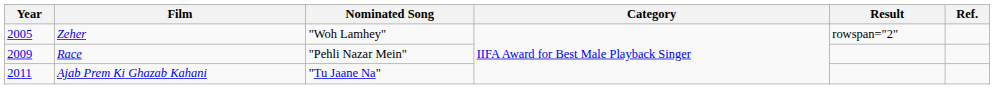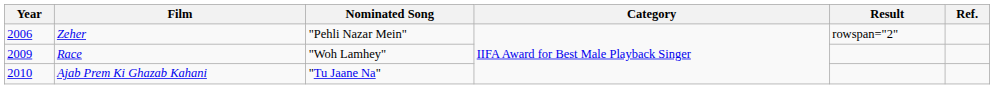(20, 34) 2005 -> (20, 34) 2006
(347, 34) "Woh Lamhey" -> (358, 34) "Pehli Nazar Mein"
(358, 53) "Pehli Nazar Mein" -> (347, 53) "Woh Lamhey"
(20, 73) 2011 -> (20, 73) 2010
